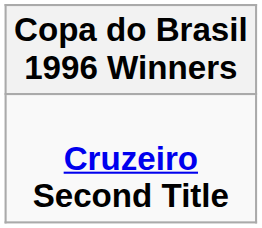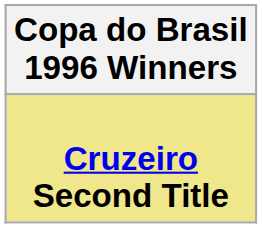(131, 176) no background -> (131, 176) khaki background
